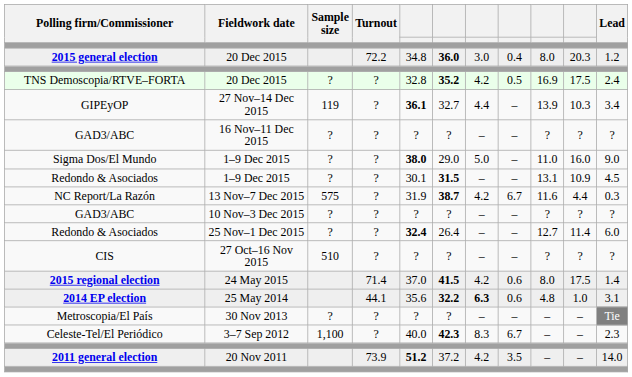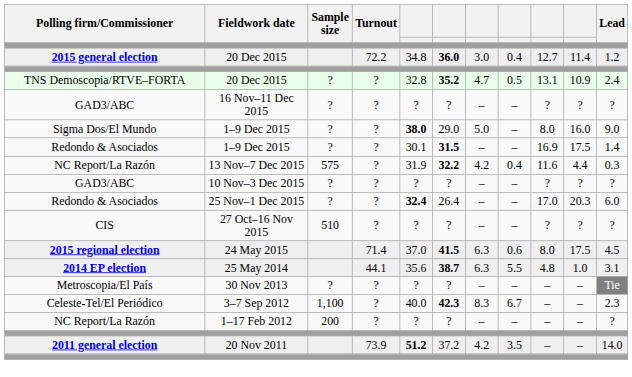(547, 57) 8.0 -> (547, 57) 12.7
(580, 57) 20.3 -> (580, 57) 11.4
(482, 80) 4.2 -> (482, 80) 4.7
(547, 80) 16.9 -> (547, 80) 13.1
(580, 80) 17.5 -> (580, 80) 10.9
- row: (105, 105)
(547, 159) 11.0 -> (547, 129) 8.0
(547, 177) 13.1 -> (547, 147) 16.9
(580, 177) 10.9 -> (580, 147) 17.5
(612, 177) 4.5 -> (612, 147) 1.4
(449, 195) 38.7 -> (449, 165) 32.2
(514, 195) 6.7 -> (514, 165) 0.4
(547, 231) 12.7 -> (547, 201) 17.0
(580, 231) 11.4 -> (580, 201) 20.3
(482, 280) 4.2 -> (482, 249) 6.3
(612, 280) 1.4 -> (612, 249) 4.5
(449, 298) 32.2 -> (449, 267) 38.7
(482, 298) bold -> (482, 267) normal
(514, 298) 0.6 -> (514, 267) 5.5
+ row: (105, 321)
